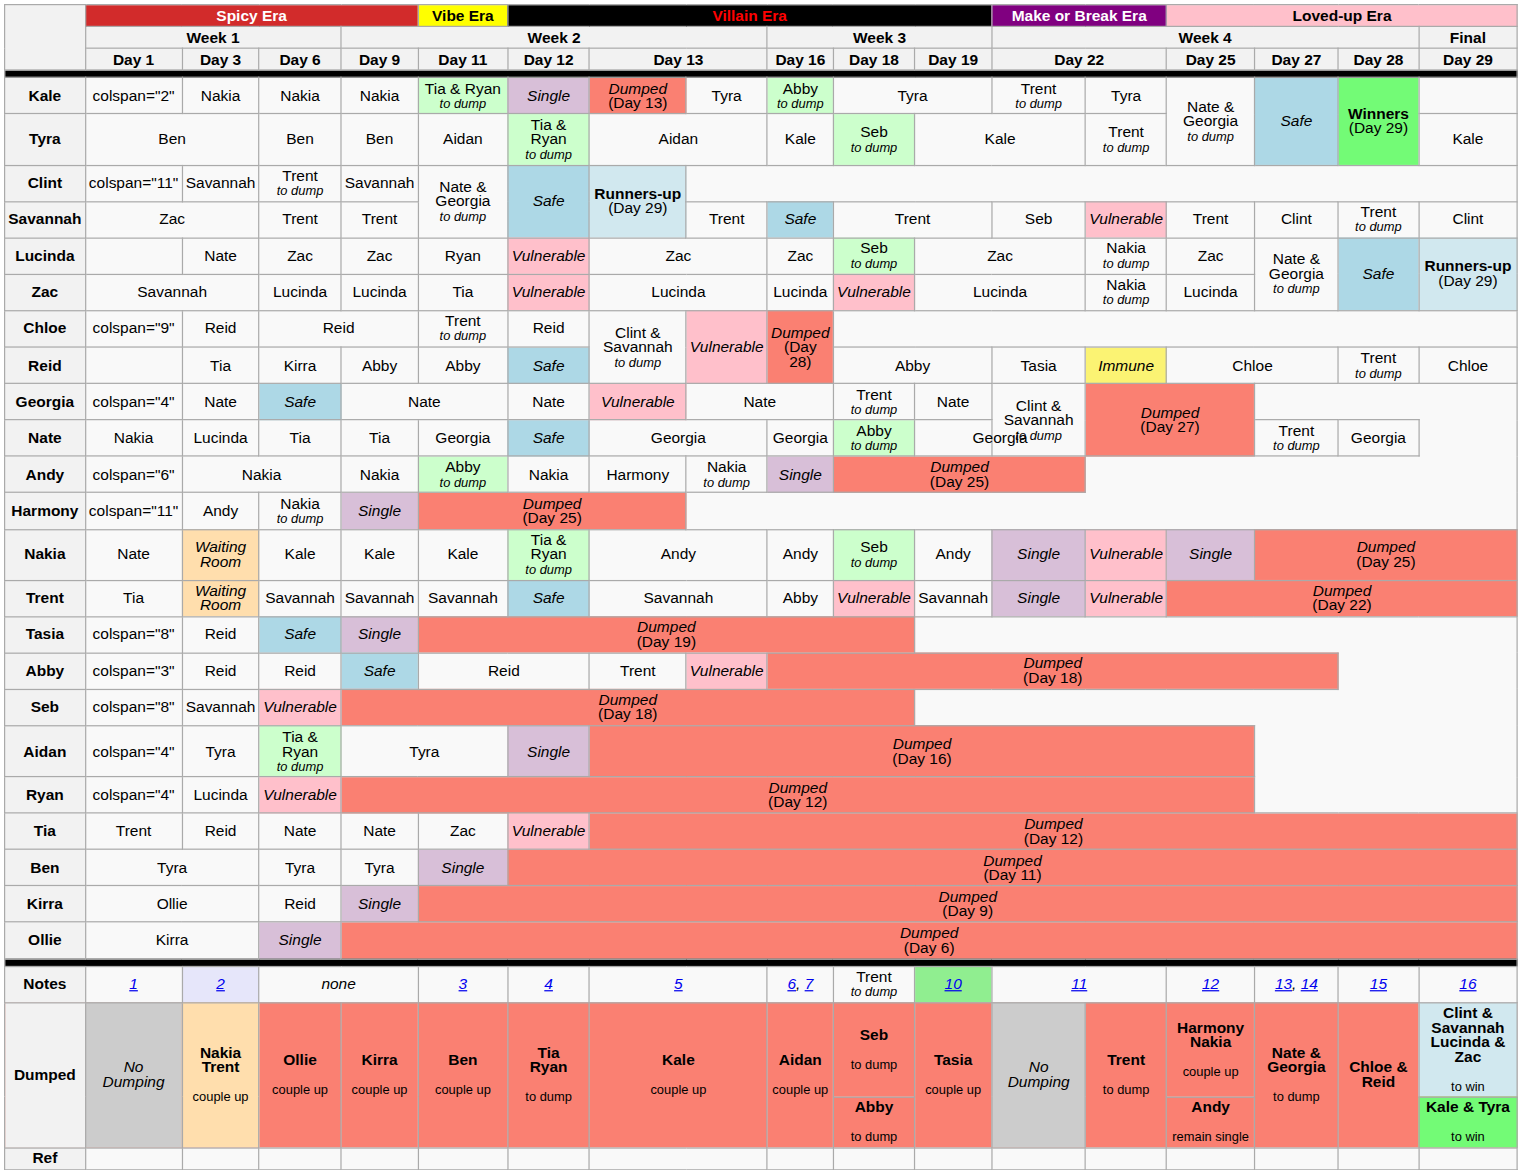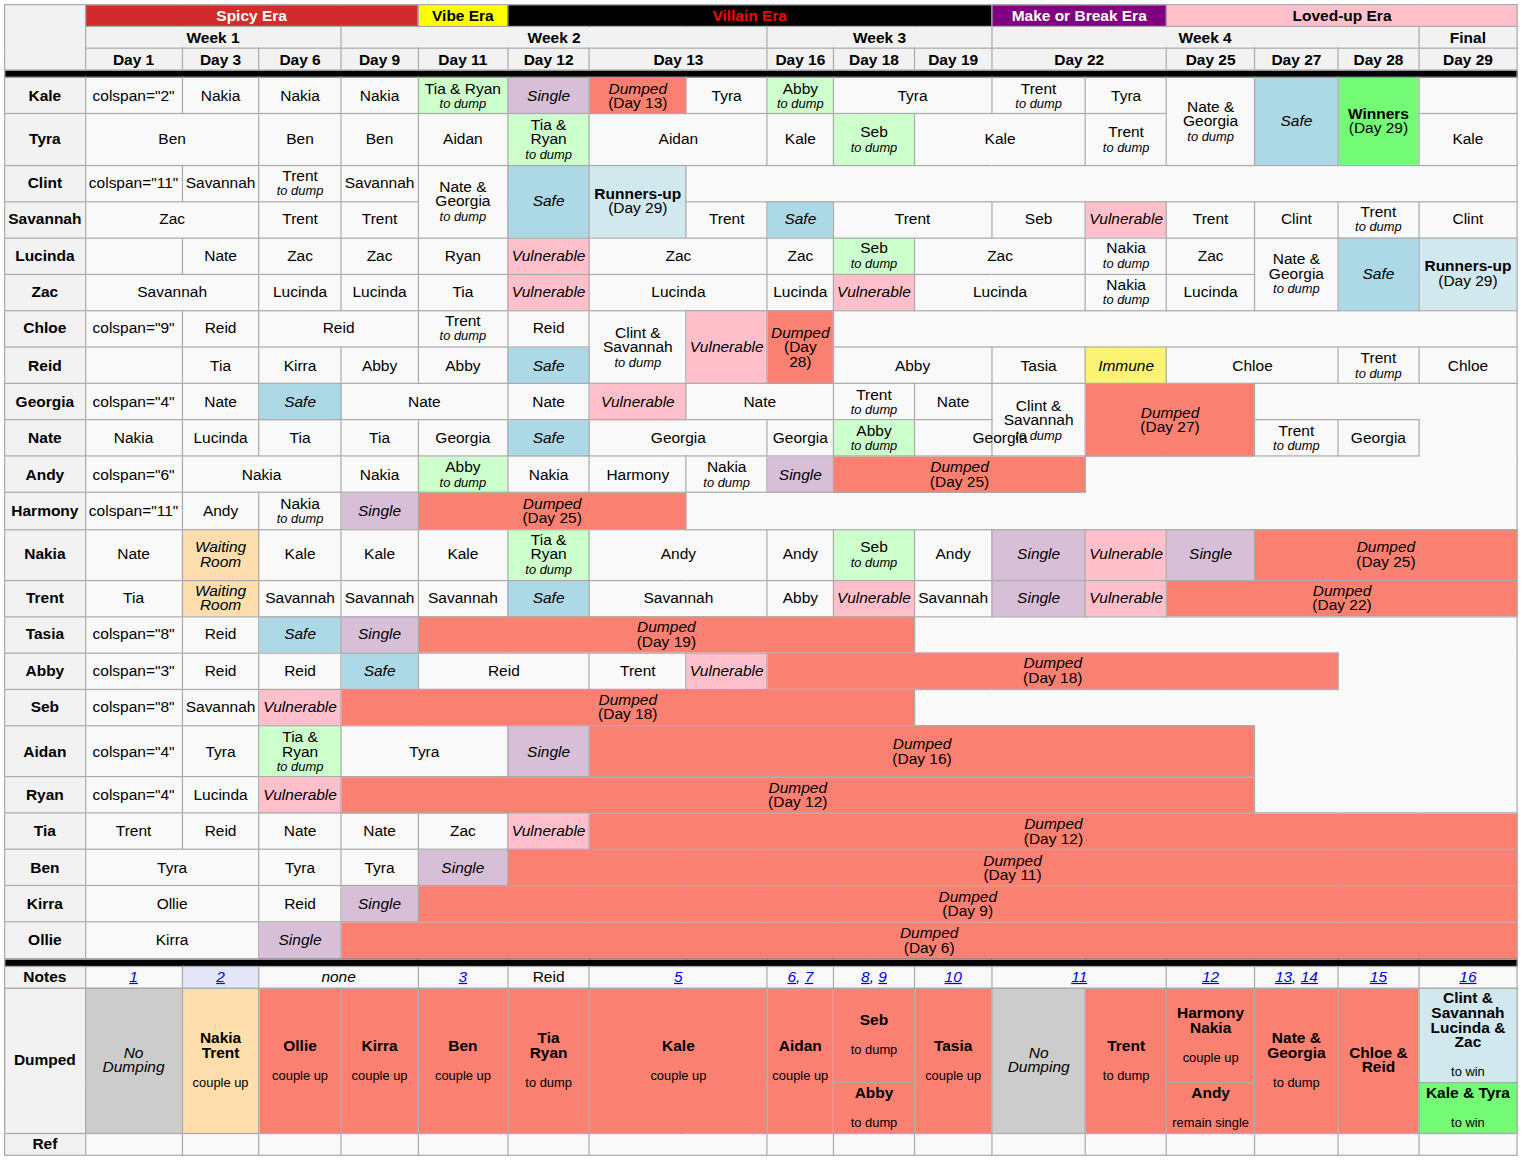(549, 983) 4 -> (549, 976) Reid
(874, 983) Trent to dump -> (874, 976) 8, 9
(953, 983) lightgreen background -> (953, 976) no background
